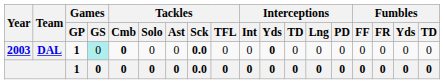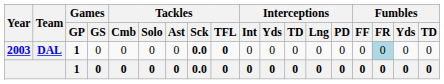(98, 50) paleturquoise background -> (98, 50) no background
(124, 50) bold -> (124, 50) normal
(225, 50) normal -> (225, 50) bold
(272, 50) bold -> (272, 50) normal
(383, 50) no background -> (383, 50) lightblue background
